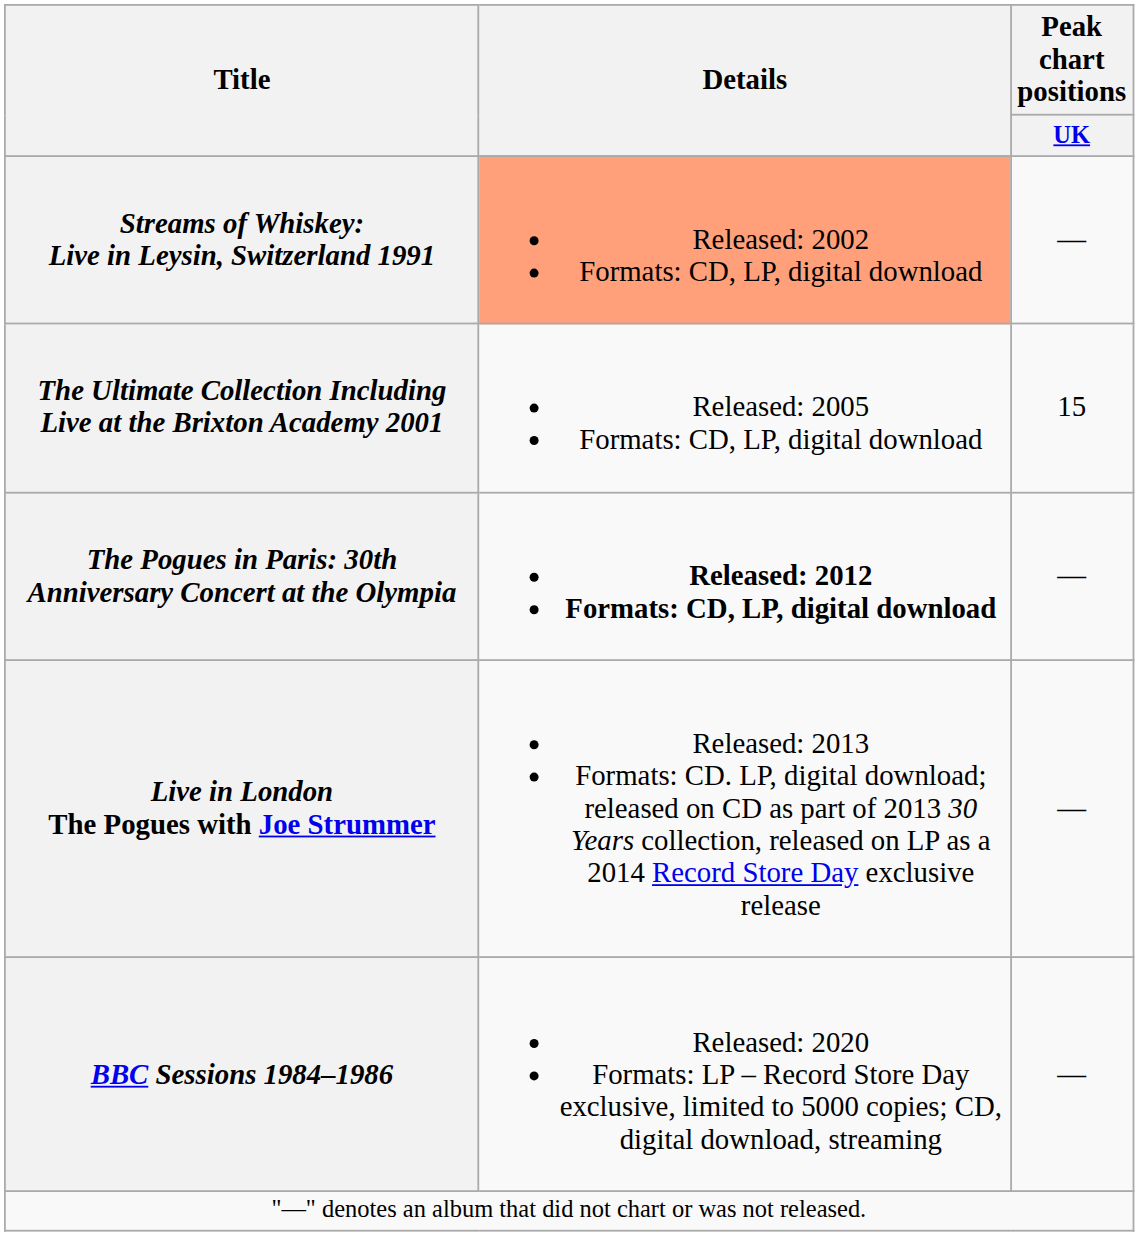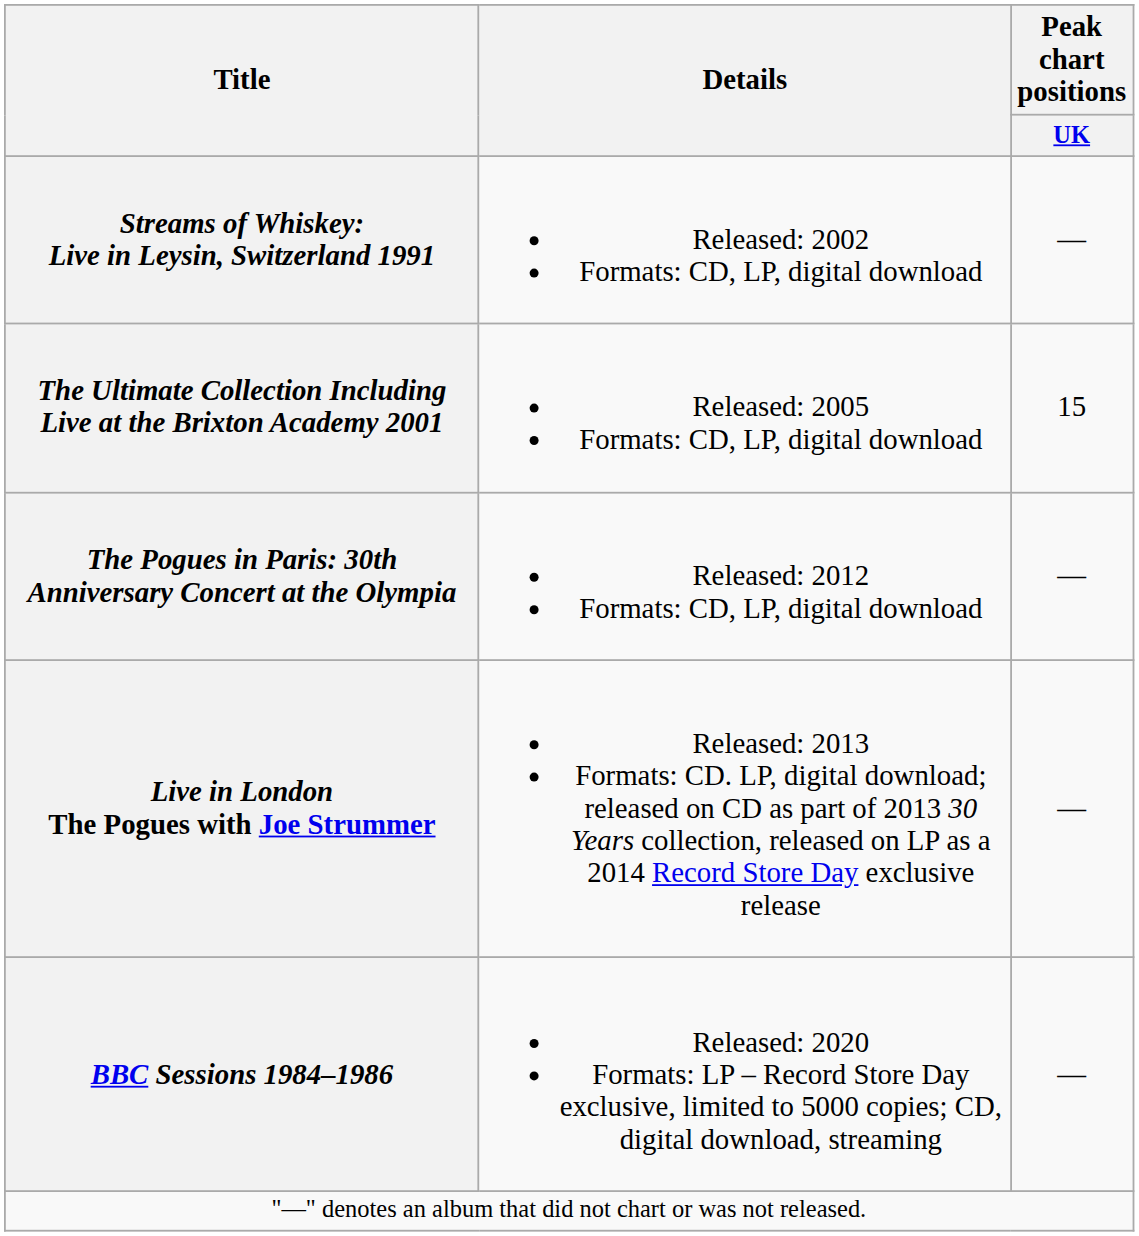(745, 256) lightsalmon background -> (745, 256) no background
(745, 592) bold -> (745, 592) normal
